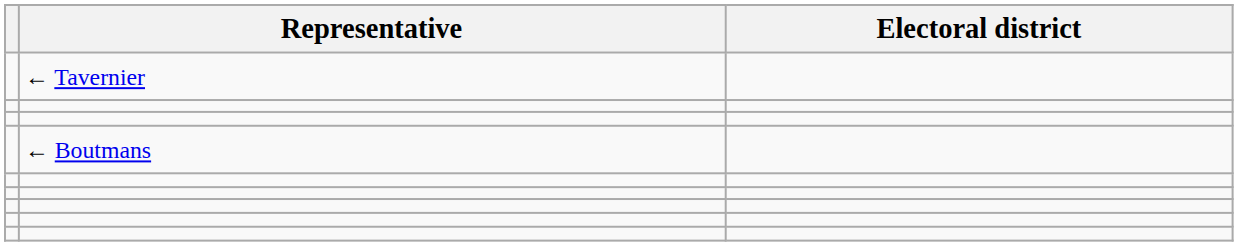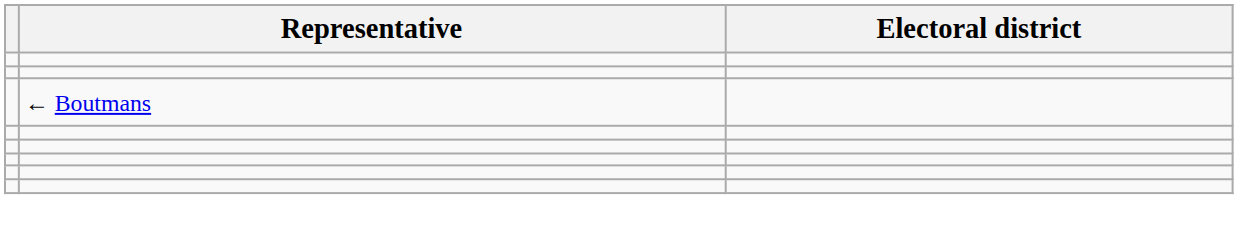- row: (12, 76)
